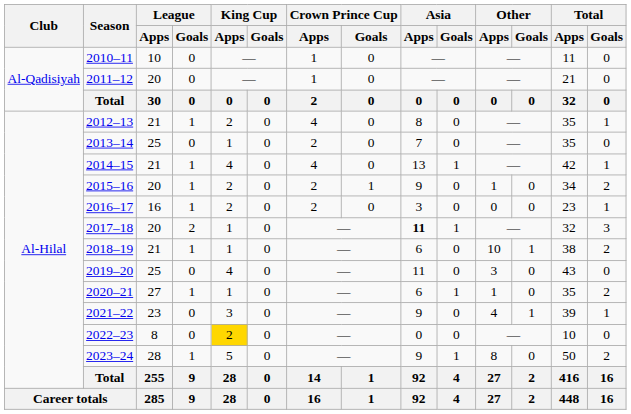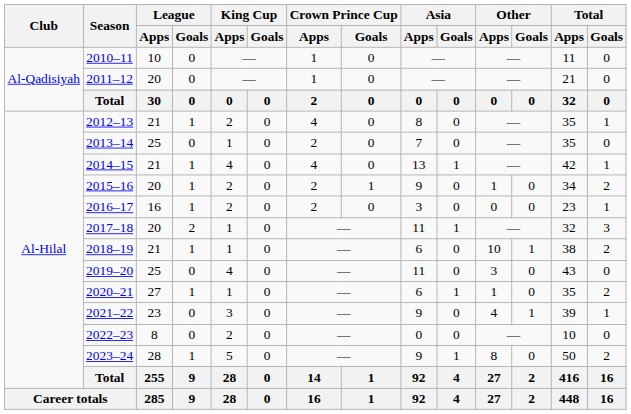(419, 228) bold -> (419, 228) normal
(229, 334) gold background -> (229, 334) no background
